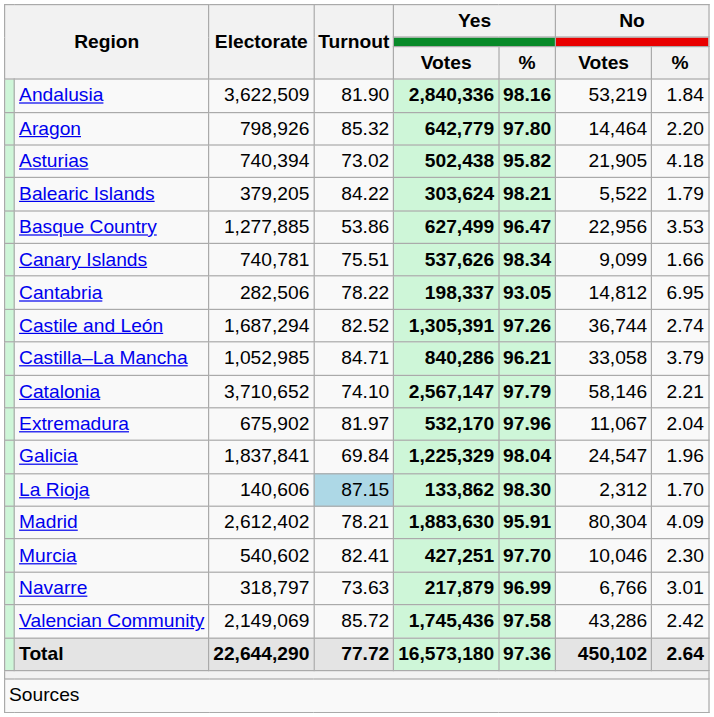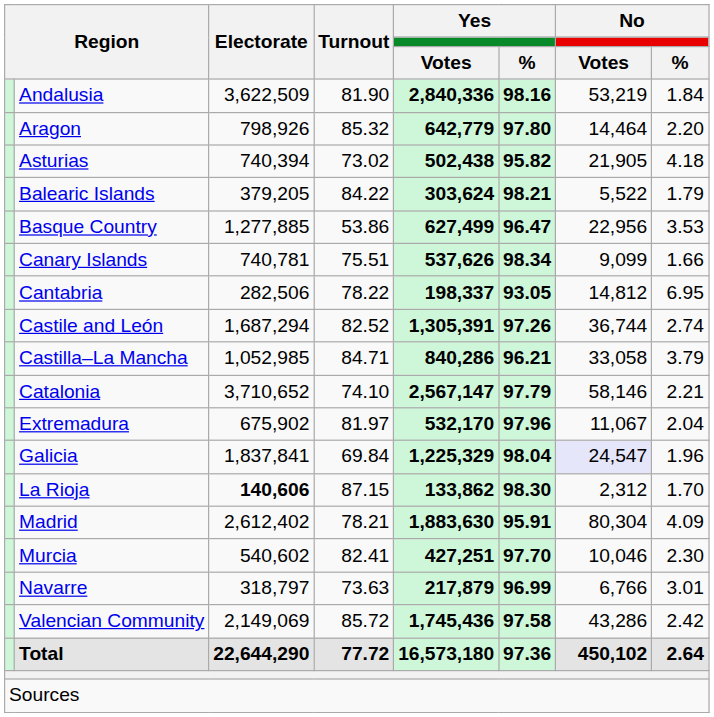(618, 456) no background -> (618, 456) lavender background
(275, 489) normal -> (275, 489) bold
(365, 489) lightblue background -> (365, 489) no background
